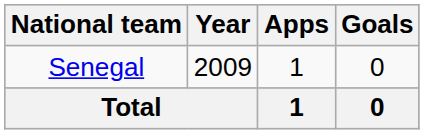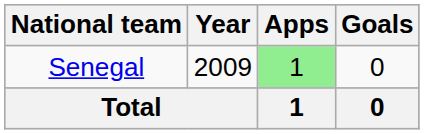(297, 66) no background -> (297, 66) lightgreen background
